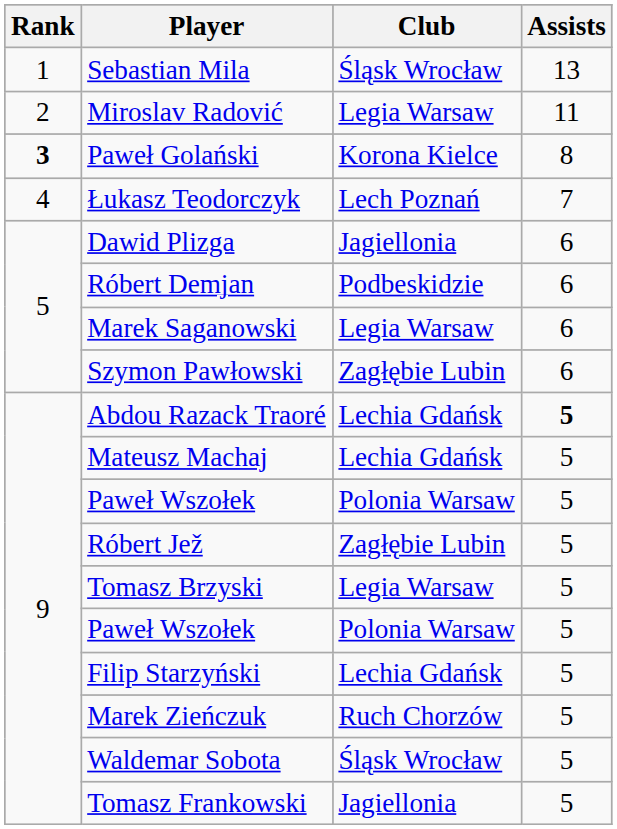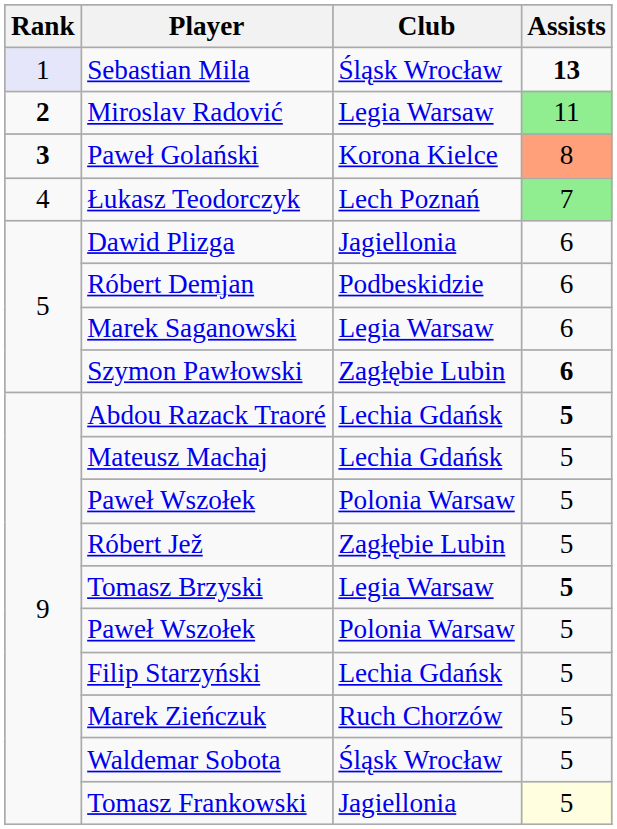(43, 69) no background -> (43, 69) lavender background
(567, 69) normal -> (567, 69) bold
(43, 112) normal -> (43, 112) bold
(567, 112) no background -> (567, 112) lightgreen background
(567, 155) no background -> (567, 155) lightsalmon background
(567, 198) no background -> (567, 198) lightgreen background
(567, 371) normal -> (567, 371) bold
(567, 586) normal -> (567, 586) bold
(567, 802) no background -> (567, 802) lightyellow background
